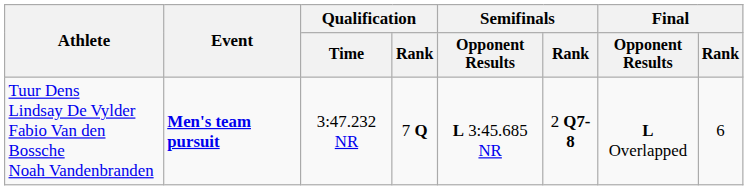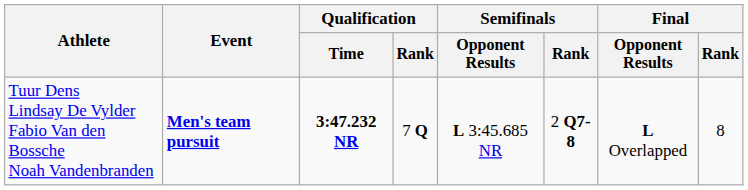(346, 131) normal -> (346, 131) bold
(720, 131) 6 -> (720, 131) 8
